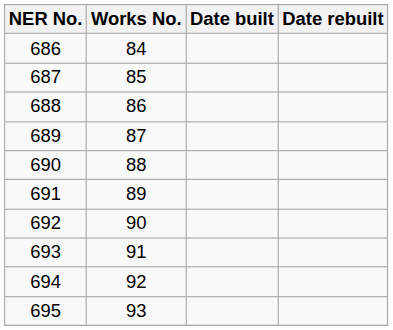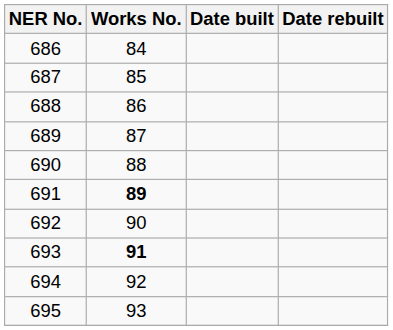(136, 194) normal -> (136, 194) bold
(136, 252) normal -> (136, 252) bold
